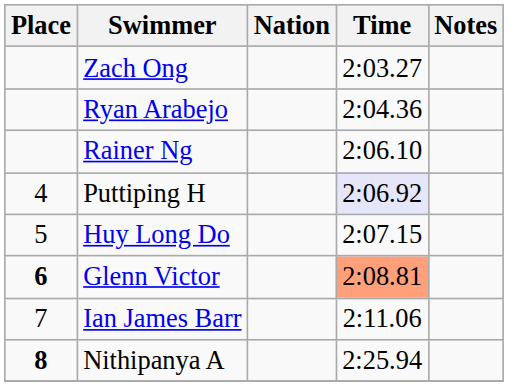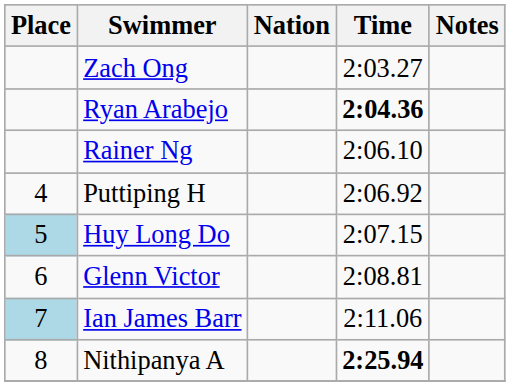(382, 109) normal -> (383, 109) bold
(382, 192) lavender background -> (383, 192) no background
(41, 234) no background -> (41, 234) lightblue background
(41, 276) bold -> (41, 276) normal
(382, 276) lightsalmon background -> (383, 276) no background
(41, 318) no background -> (41, 318) lightblue background
(41, 360) bold -> (41, 360) normal
(382, 360) normal -> (383, 360) bold
